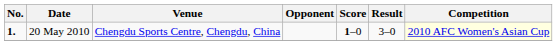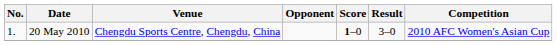(11, 31) bold -> (11, 31) normal
(479, 31) lightyellow background -> (479, 31) no background
